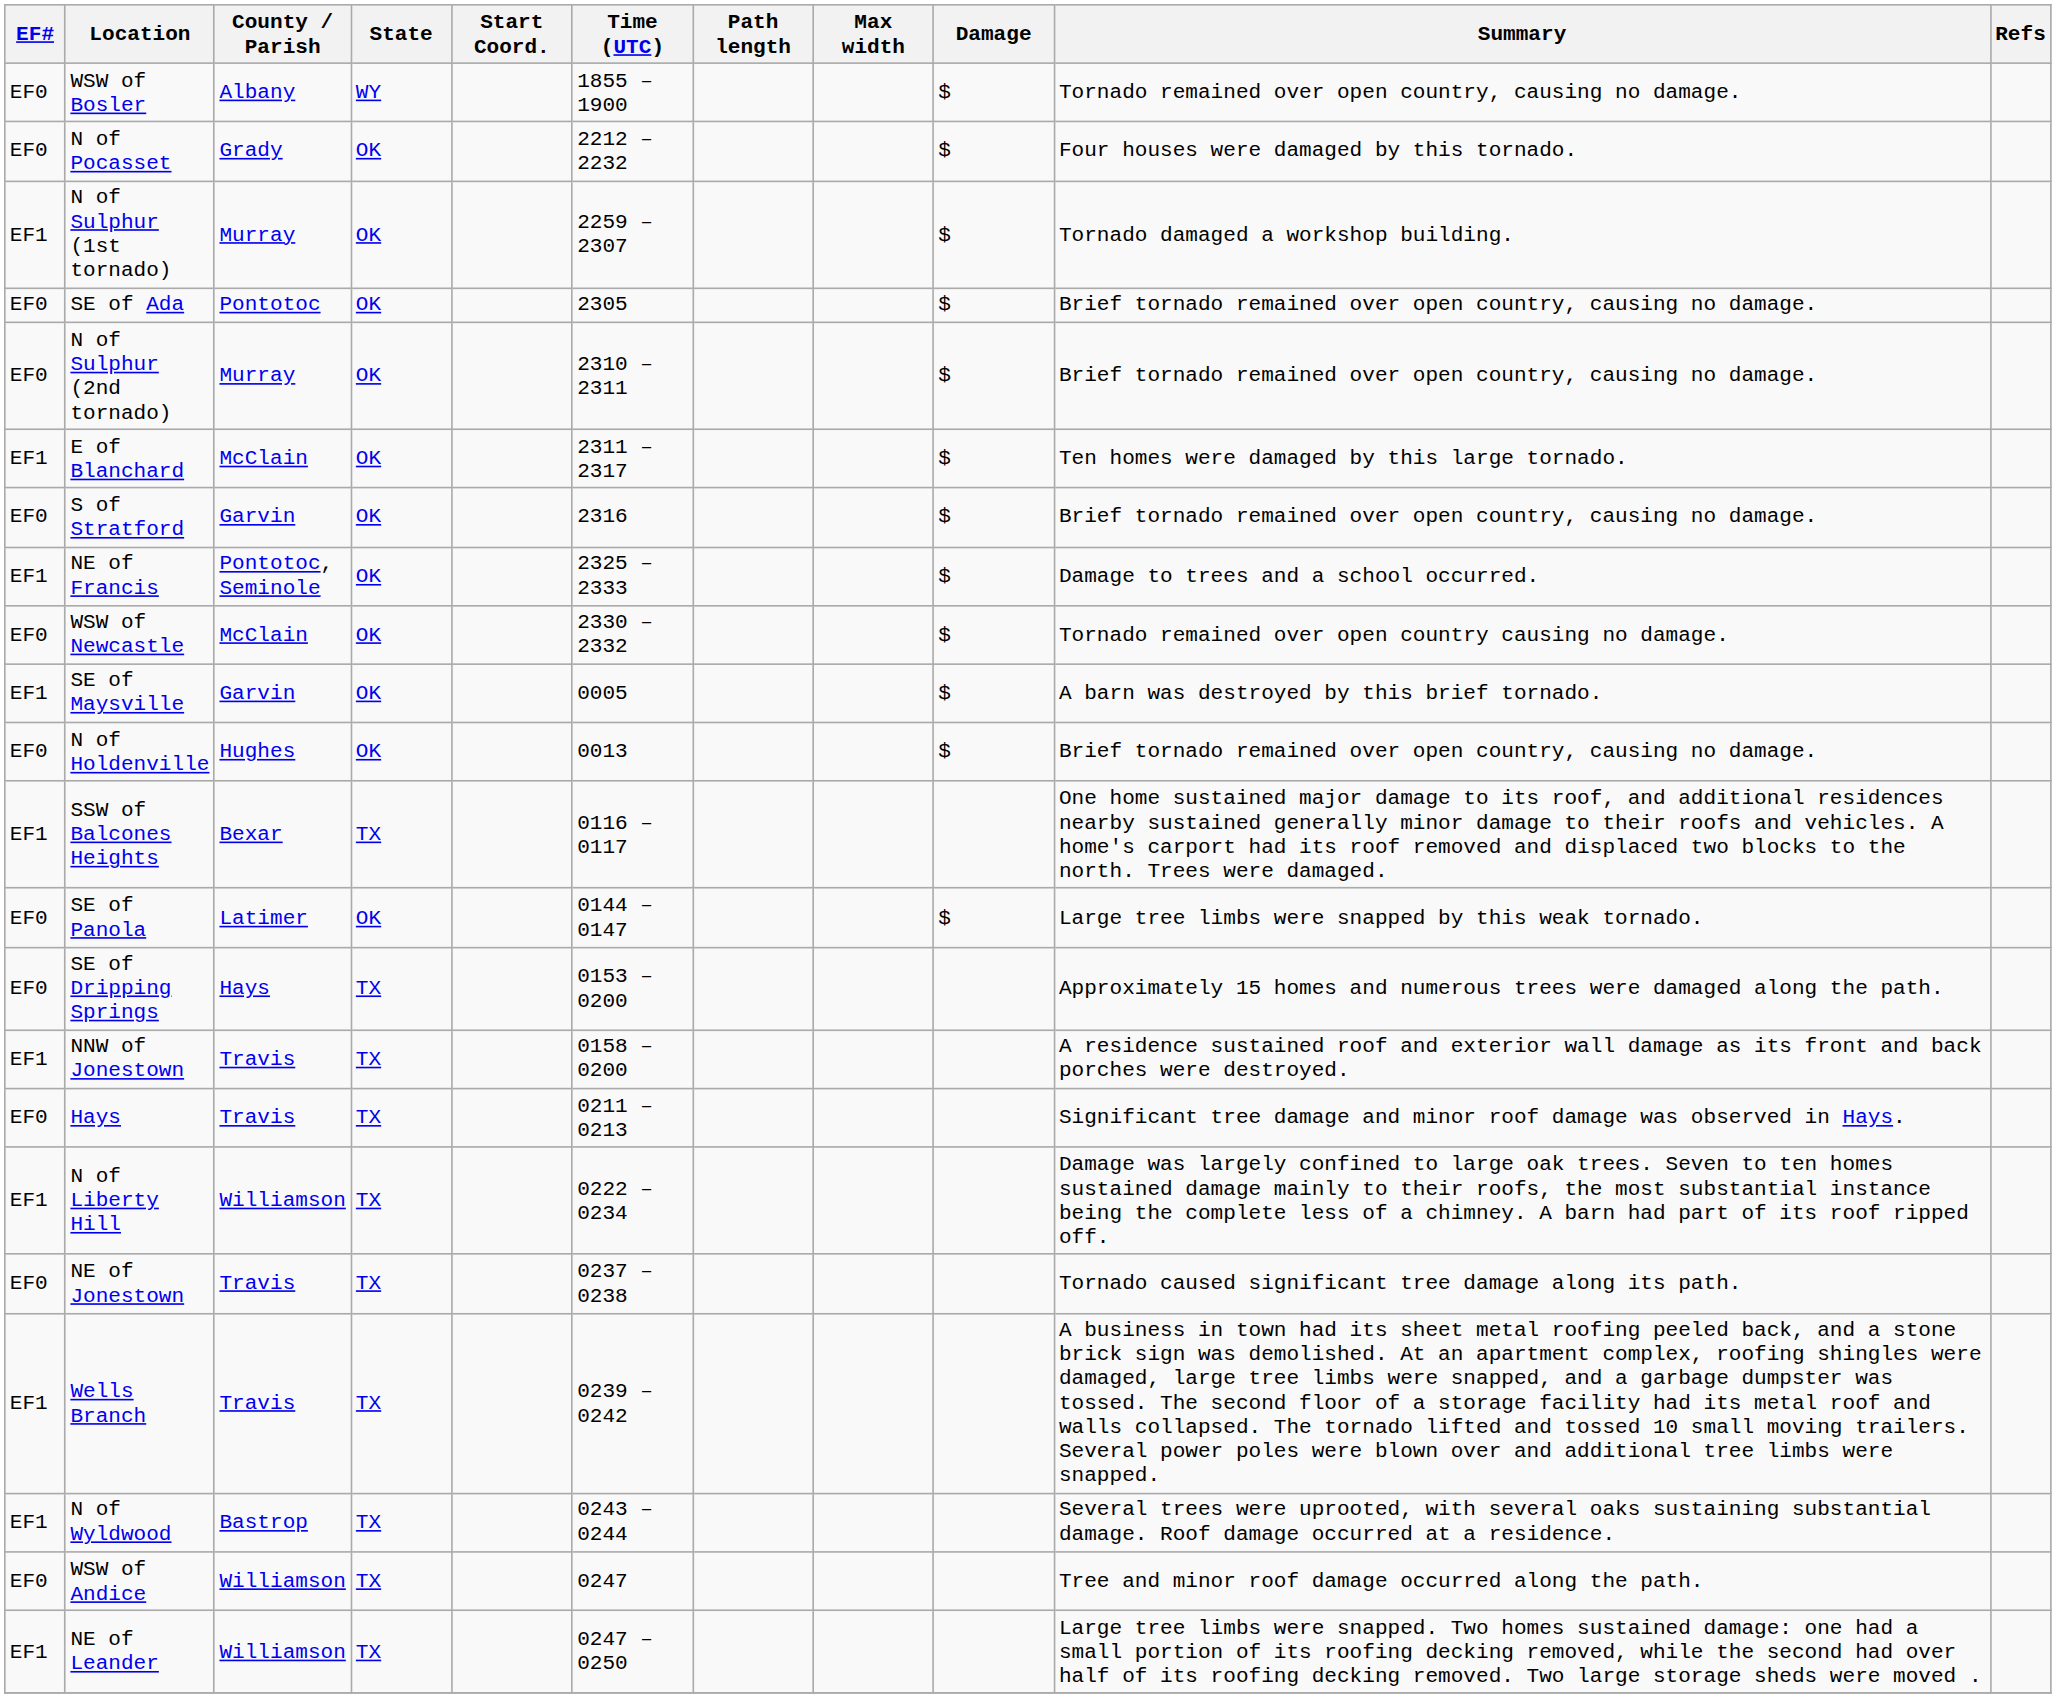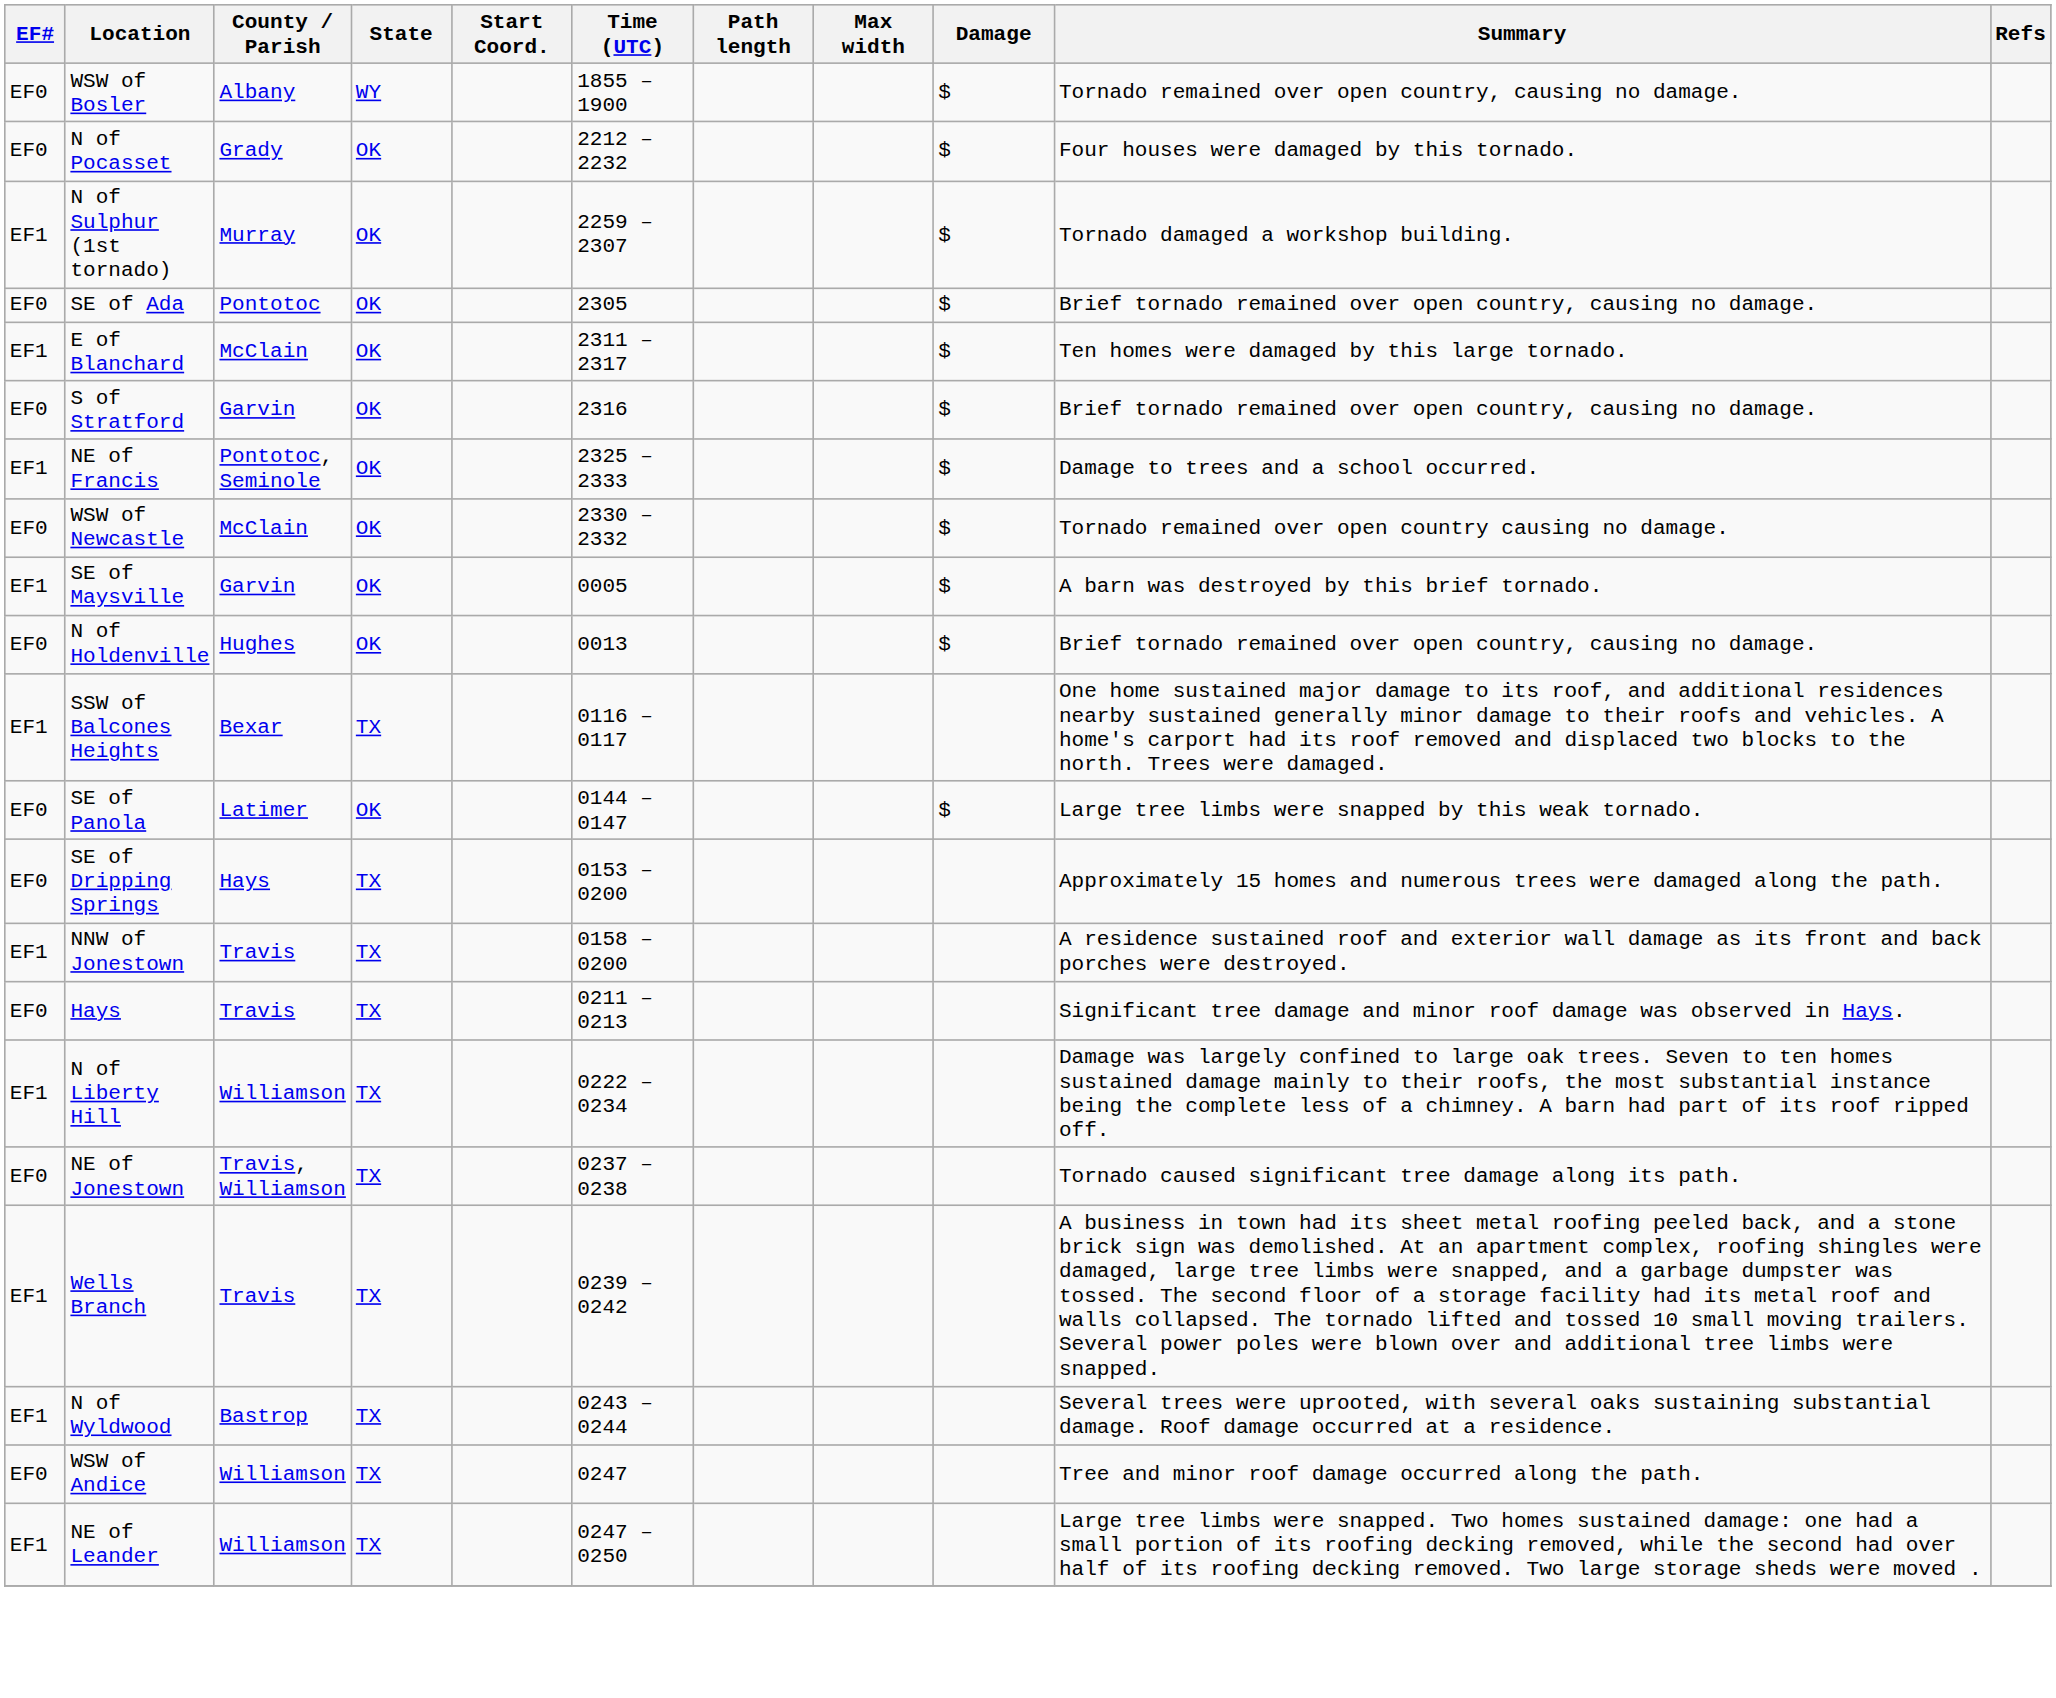- row: (121, 376)
(257, 1284) Travis -> (283, 1177) Travis, Williamson
